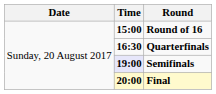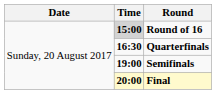(129, 30) no background -> (129, 30) lightgrey background
(129, 64) lavender background -> (129, 64) no background
